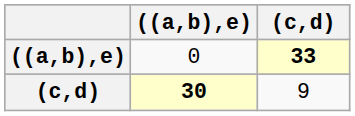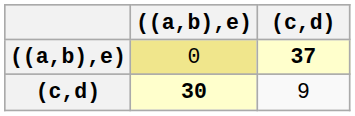(194, 57) no background -> (194, 57) khaki background
(303, 57) 33 -> (303, 57) 37
